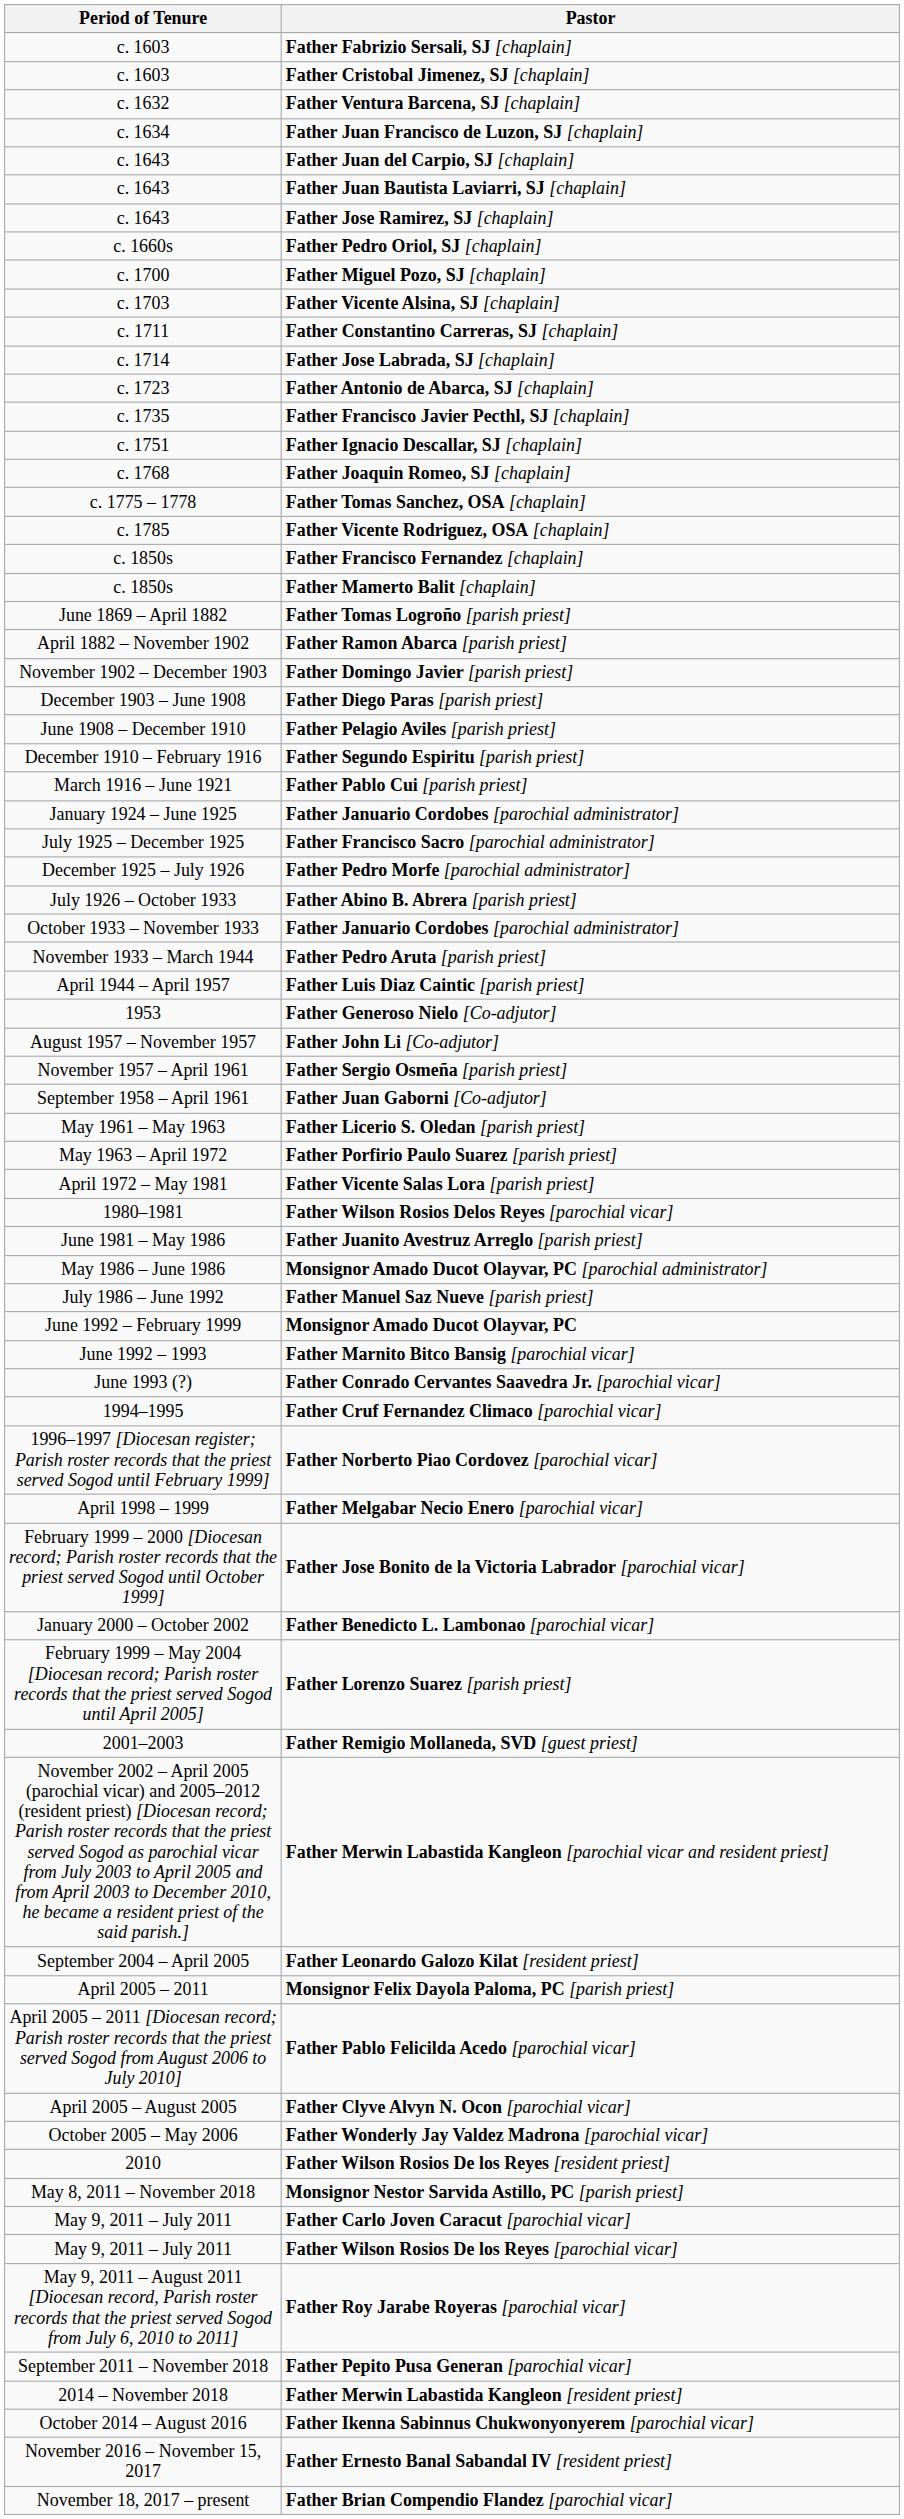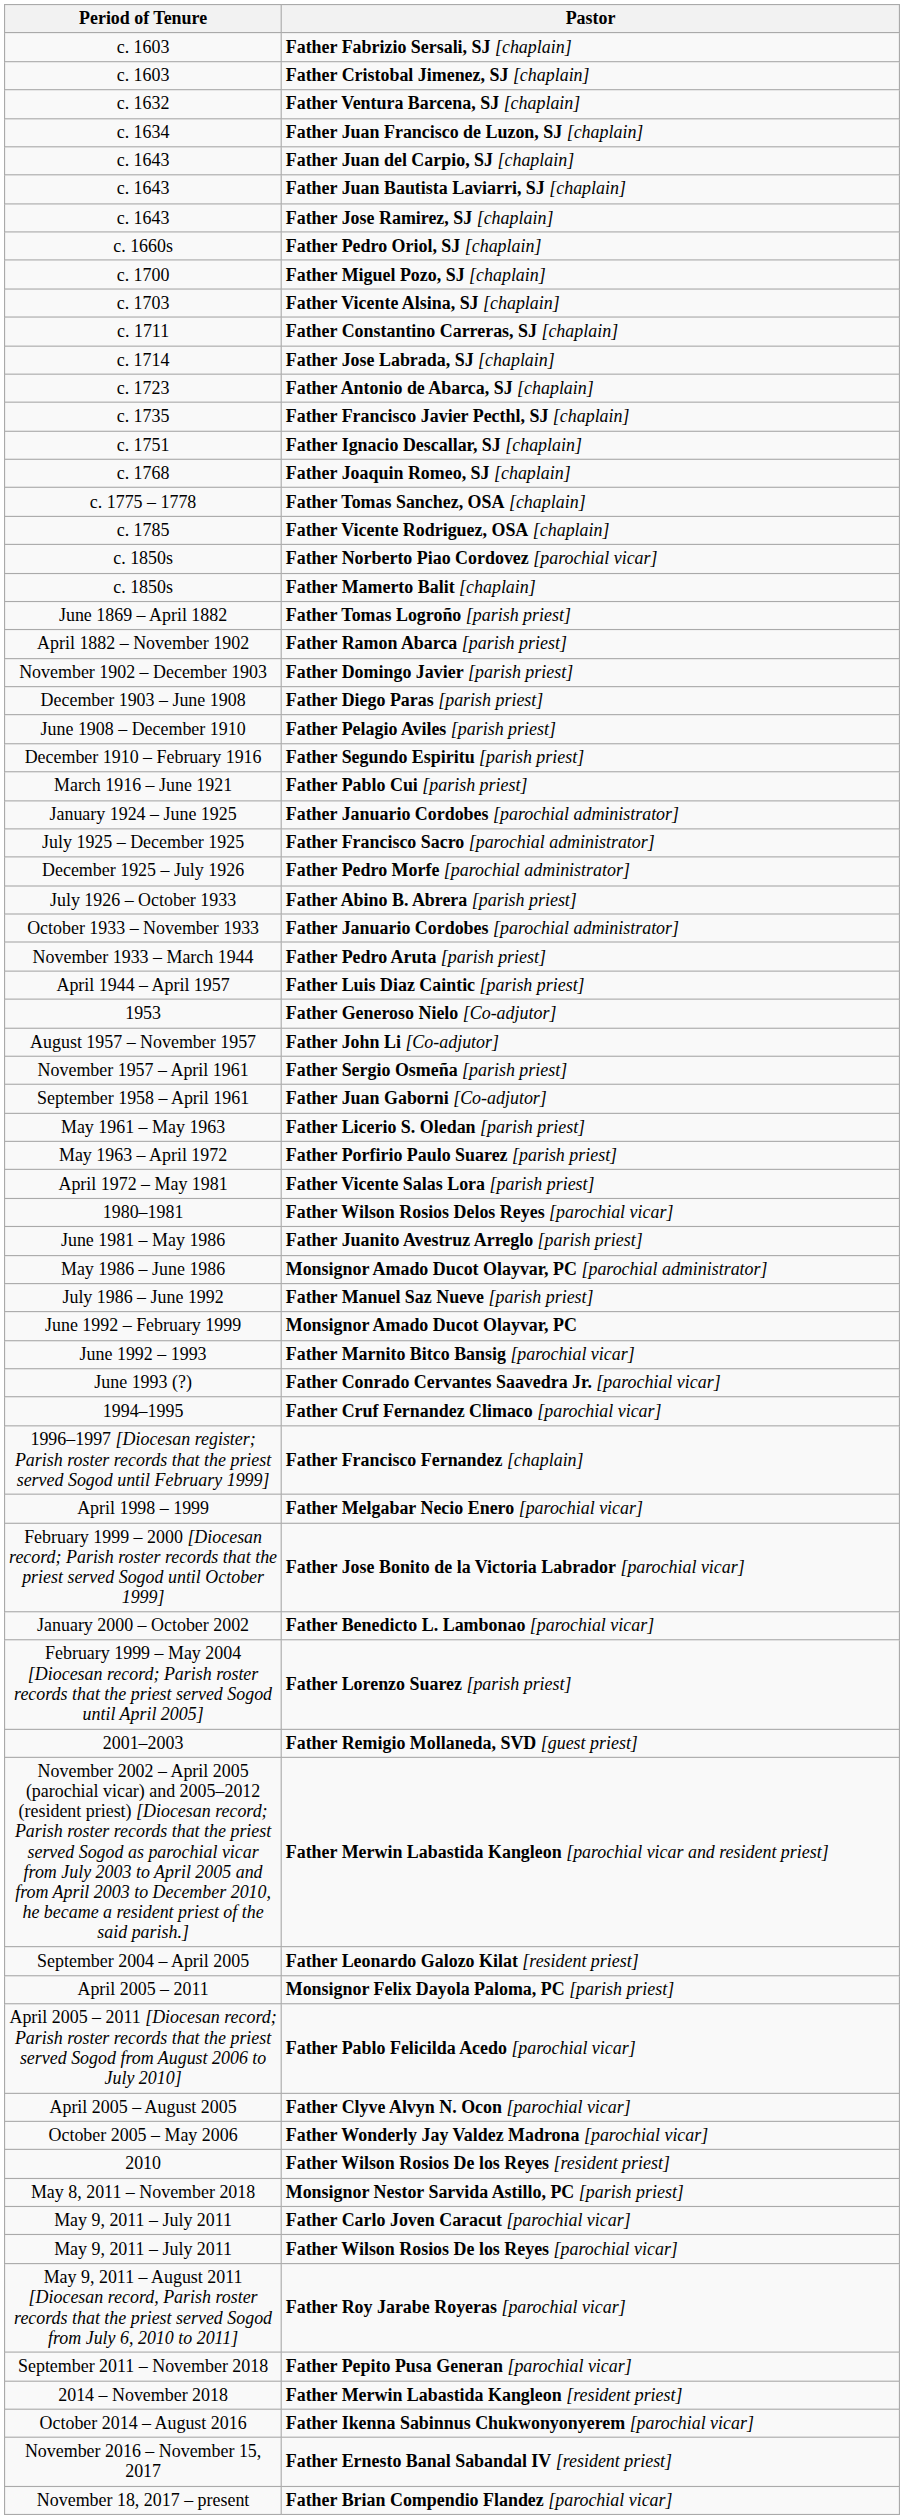(435, 558) Father Francisco Fernandez [chaplain] -> (472, 558) Father Norberto Piao Cordovez [parochial vicar]
(472, 1459) Father Norberto Piao Cordovez [parochial vicar] -> (435, 1459) Father Francisco Fernandez [chaplain]
